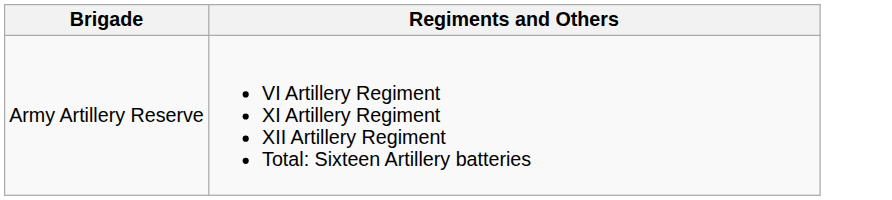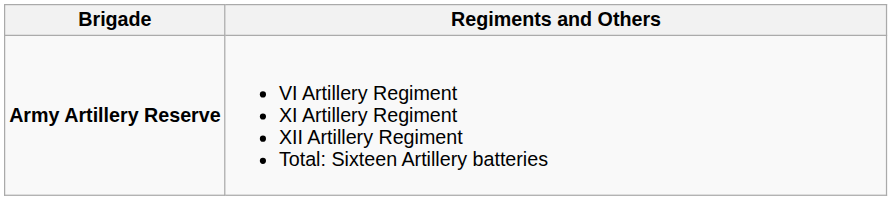(106, 115) normal -> (115, 115) bold
